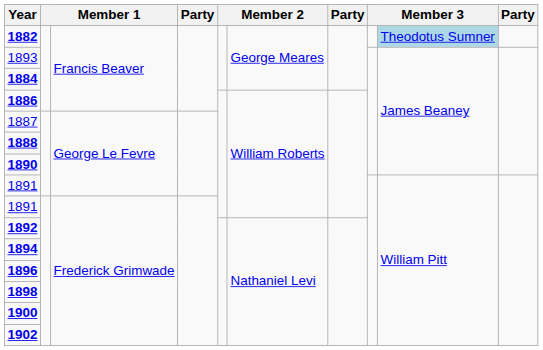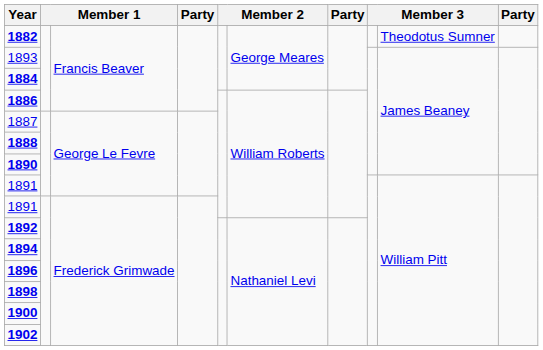(438, 36) lightblue background -> (438, 36) no background
